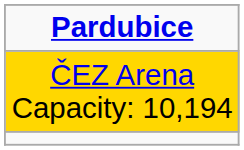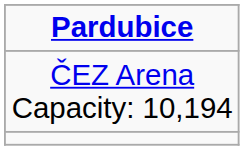(122, 91) gold background -> (122, 91) no background
